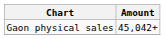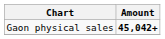(138, 27) normal -> (138, 27) bold
